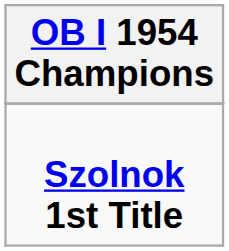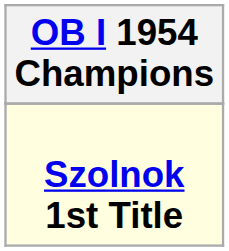(114, 194) no background -> (114, 194) lightyellow background
